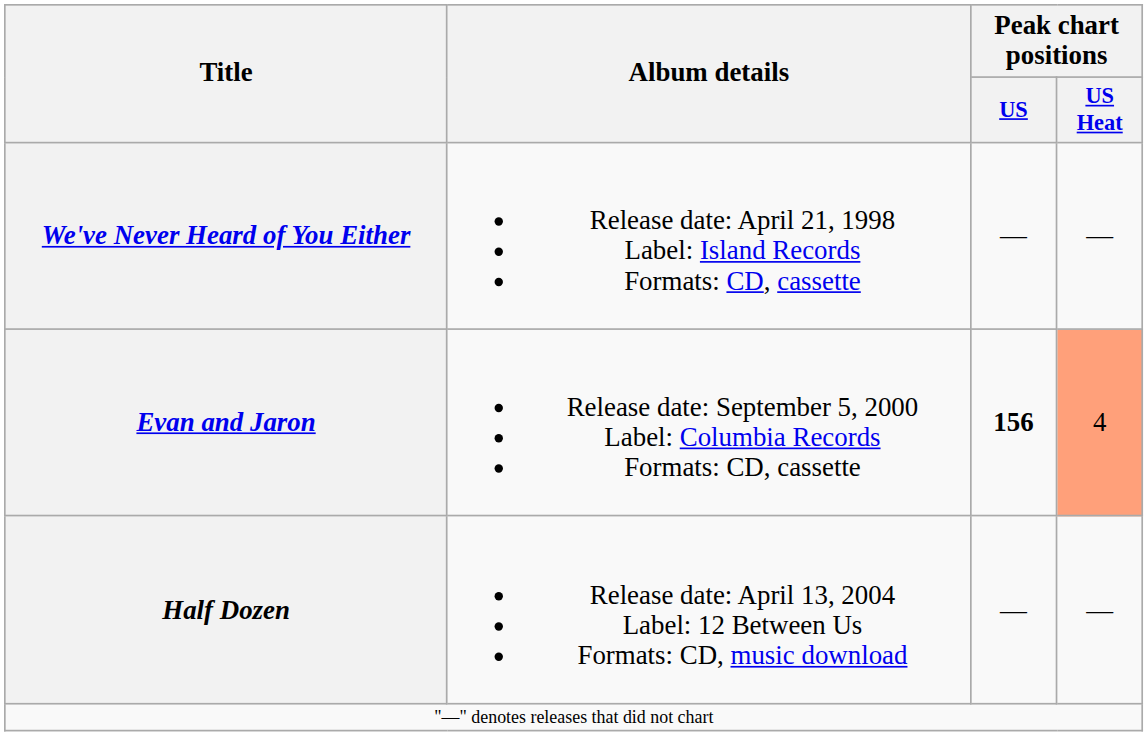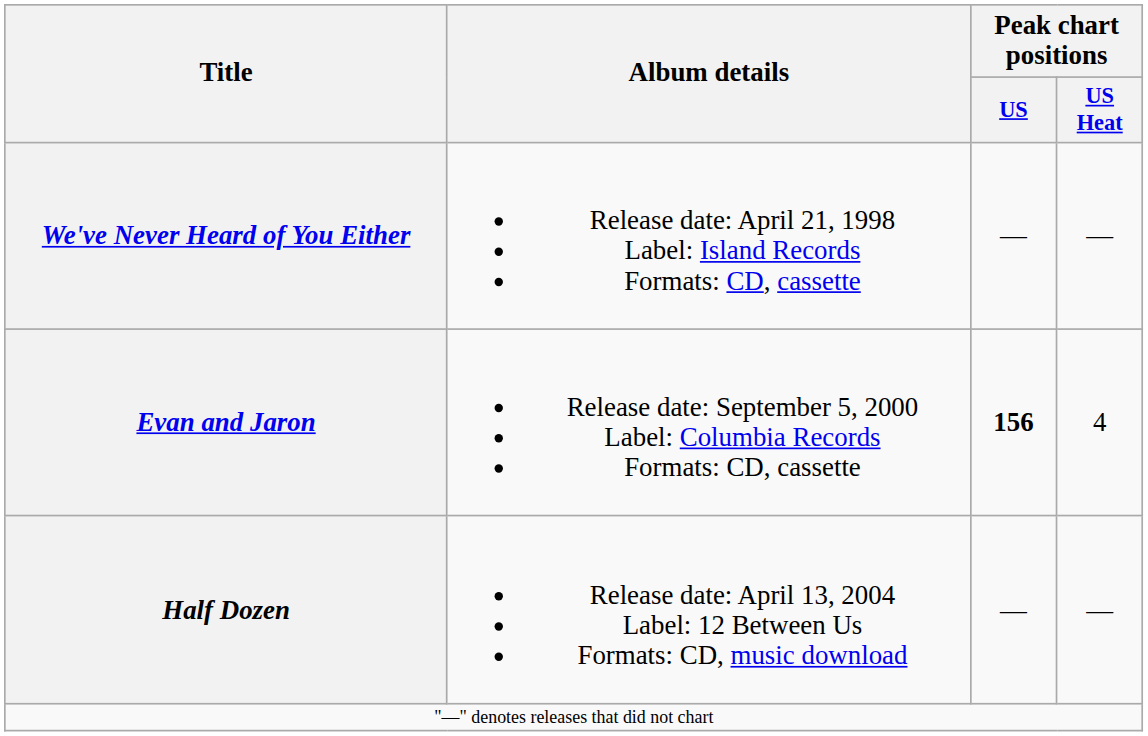(1100, 422) lightsalmon background -> (1100, 422) no background
